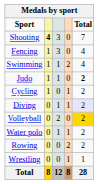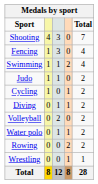(48, 38) bold -> (48, 38) normal
(83, 78) bold -> (83, 78) normal
(83, 105) lavender background -> (83, 105) no background
(83, 119) gold background -> (83, 119) no background
